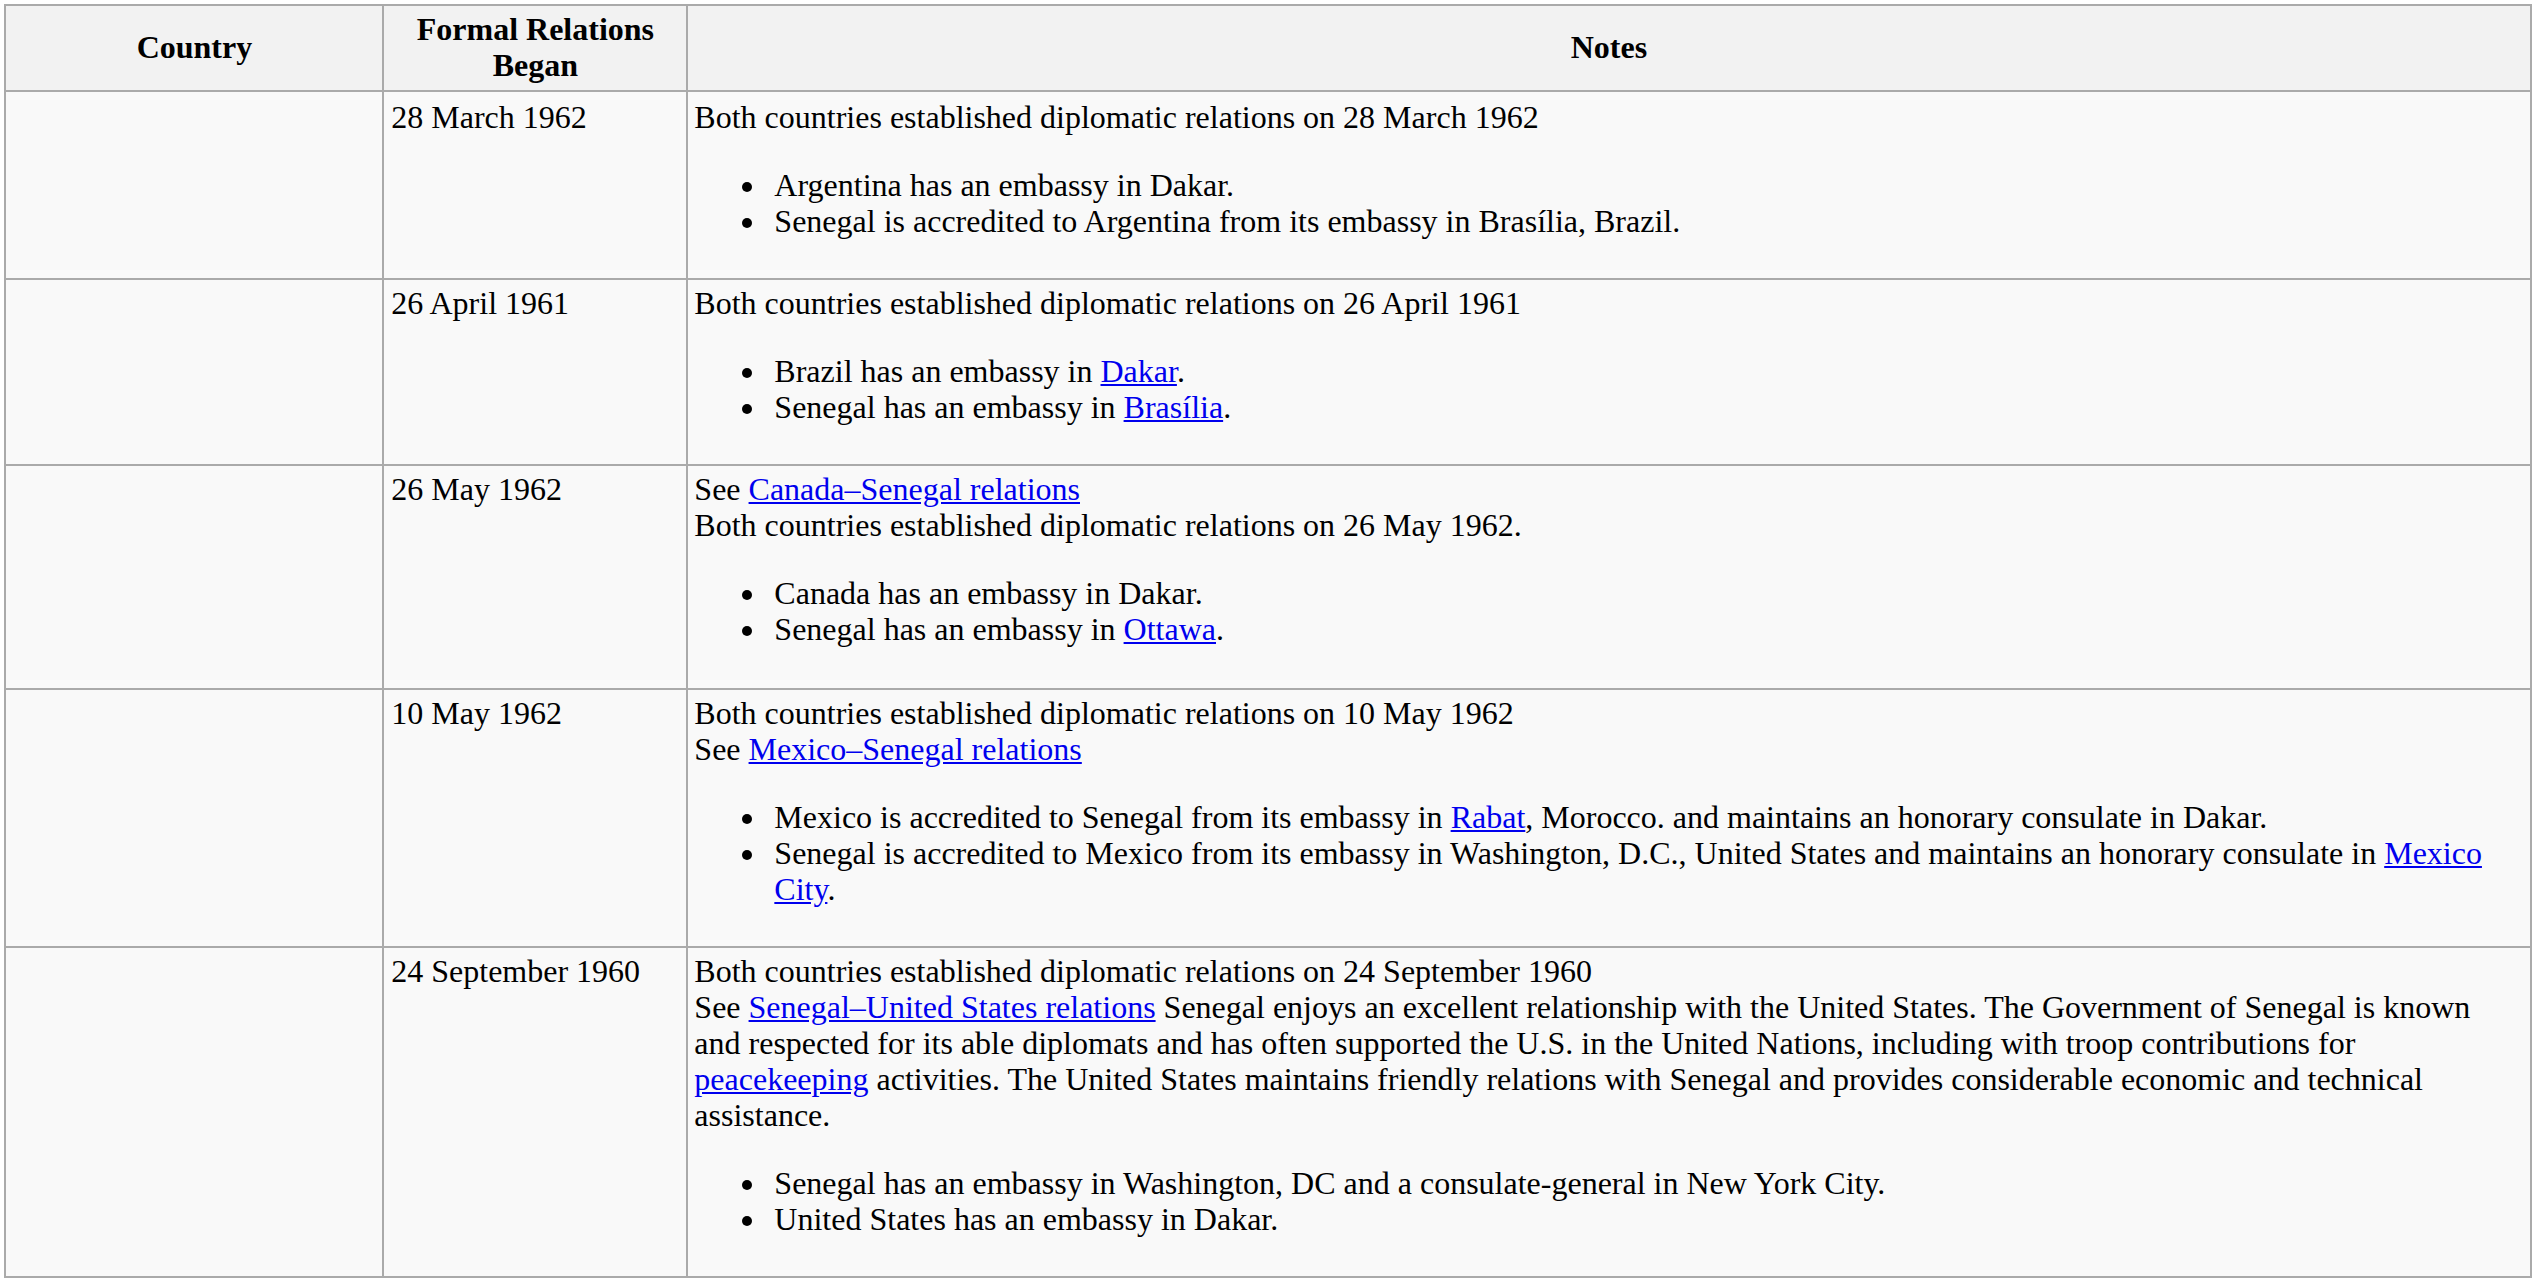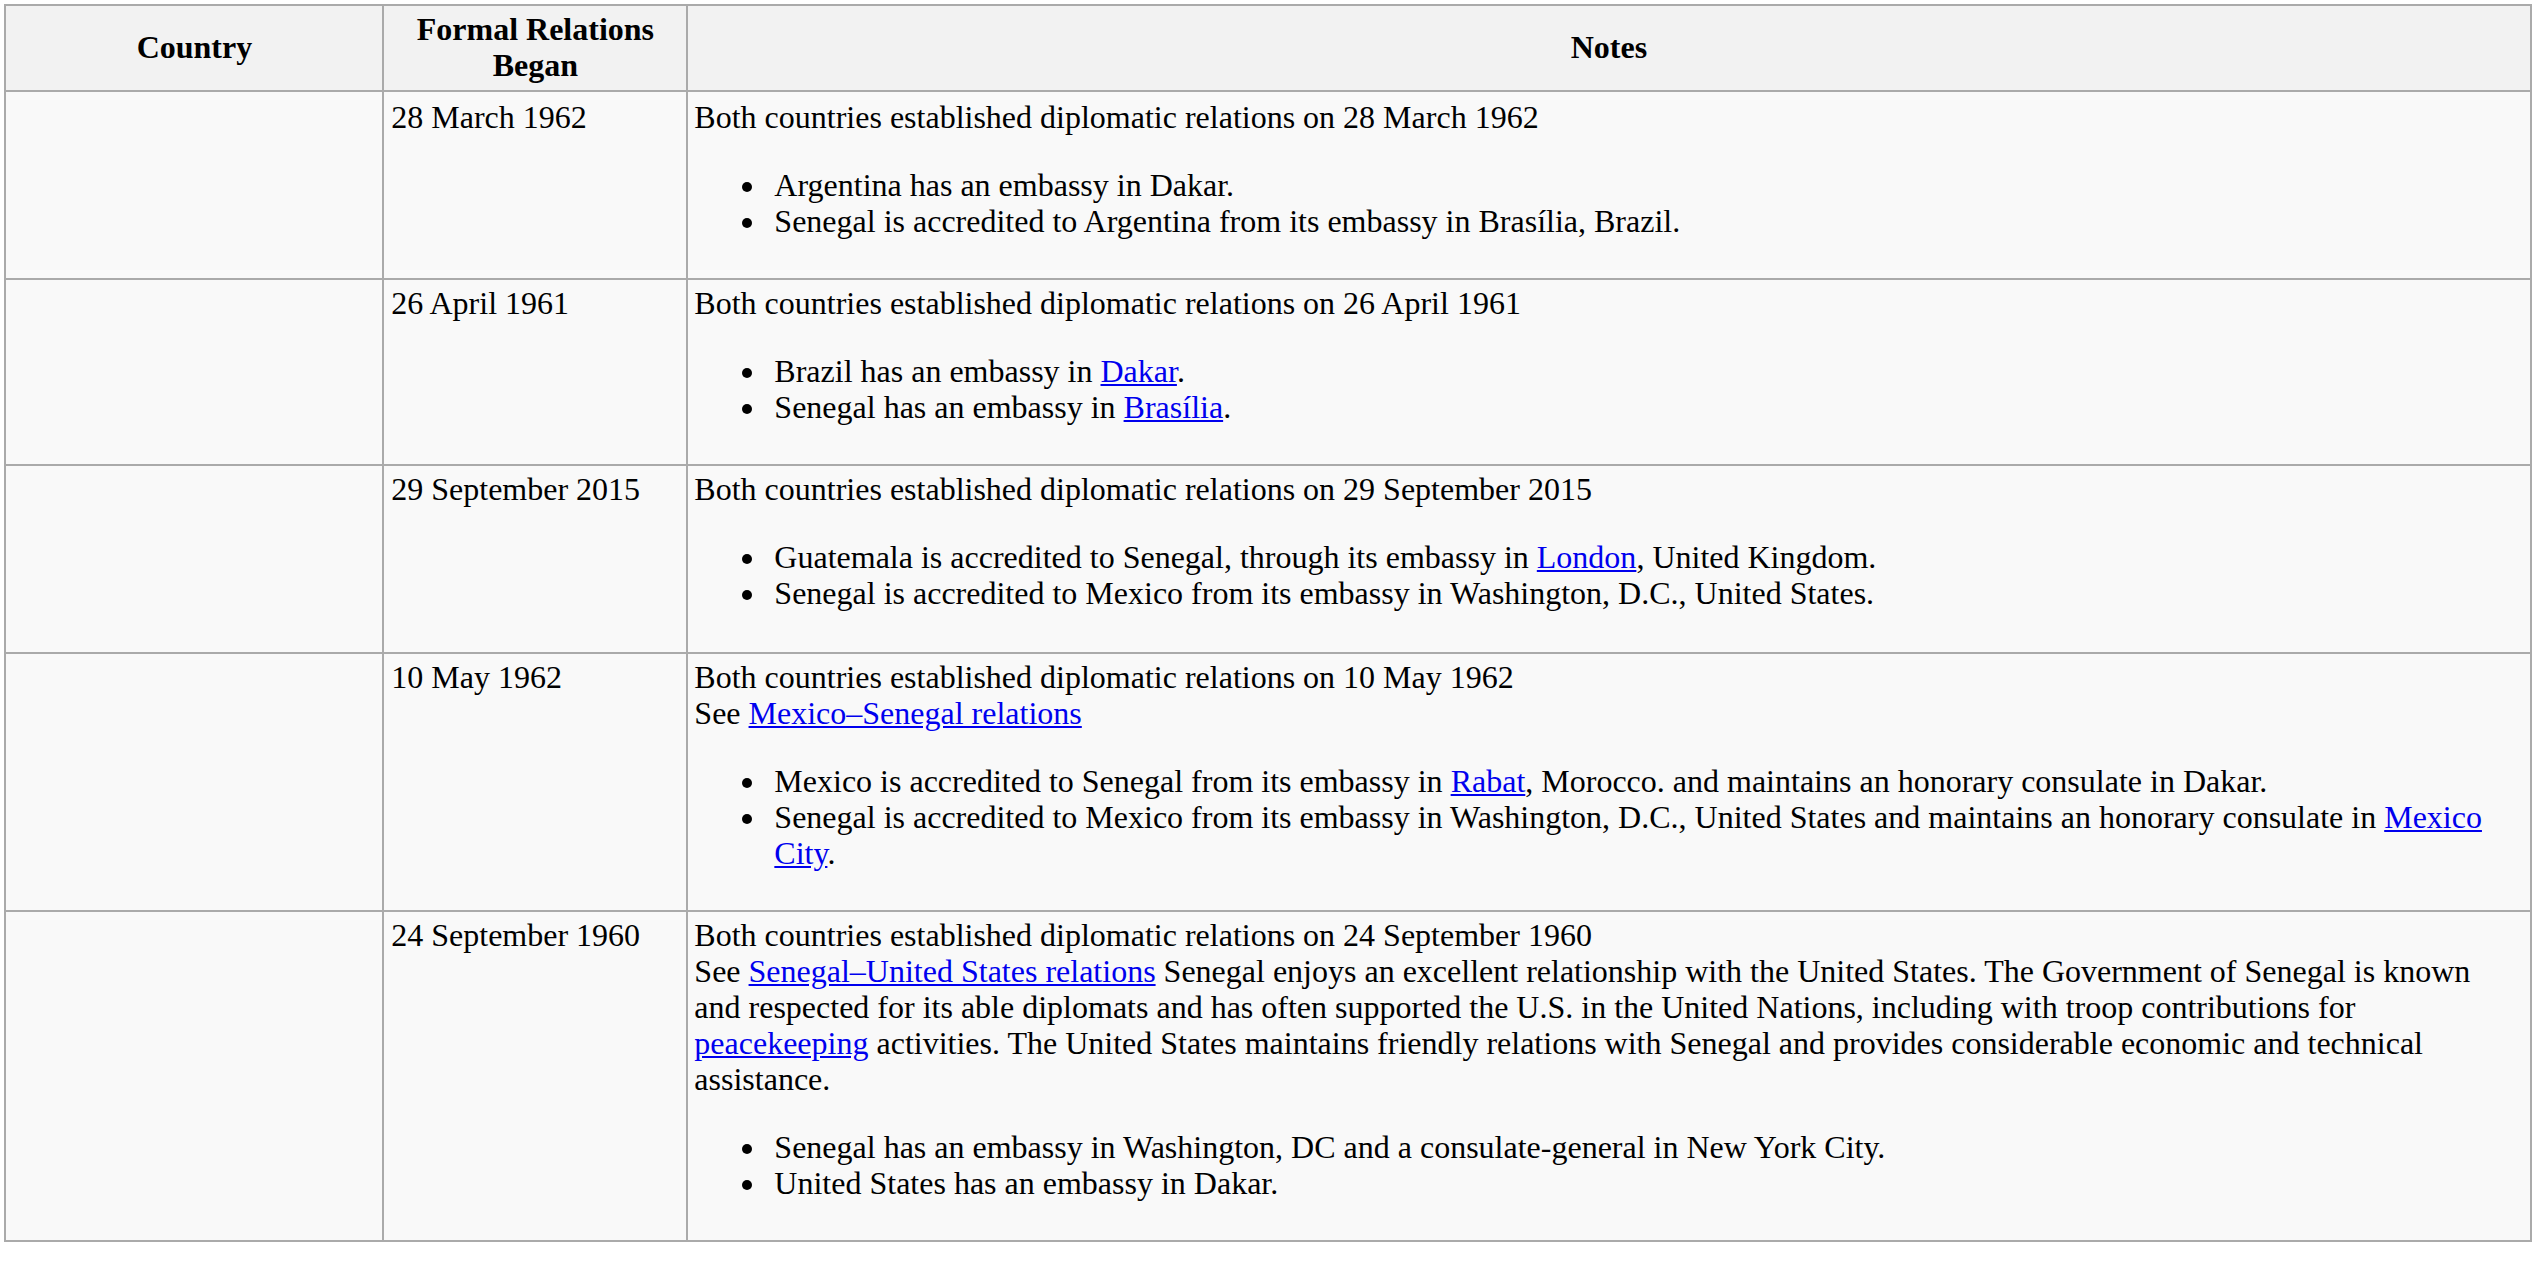- row: (477, 490)
+ row: (516, 490)
